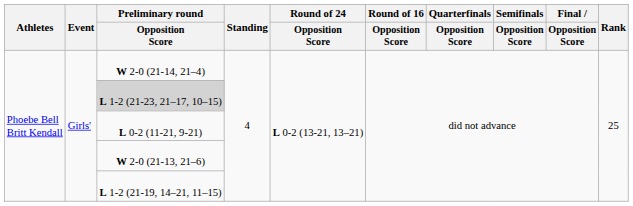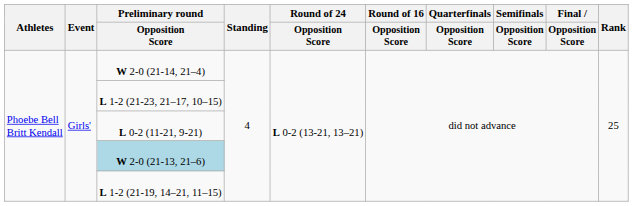(161, 102) lightgrey background -> (161, 102) no background
(161, 162) no background -> (161, 162) lightblue background
